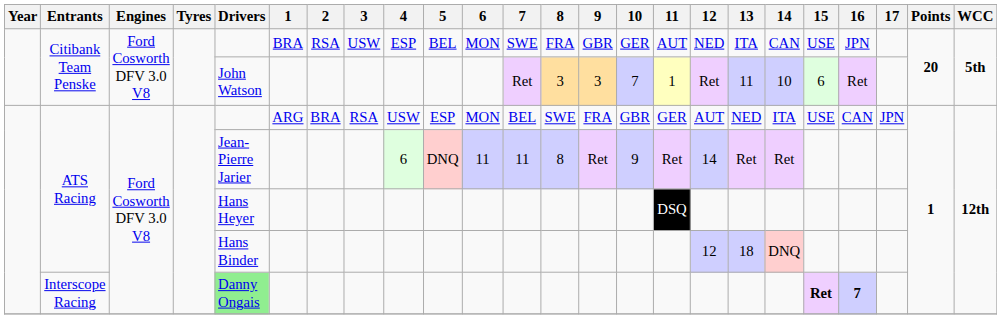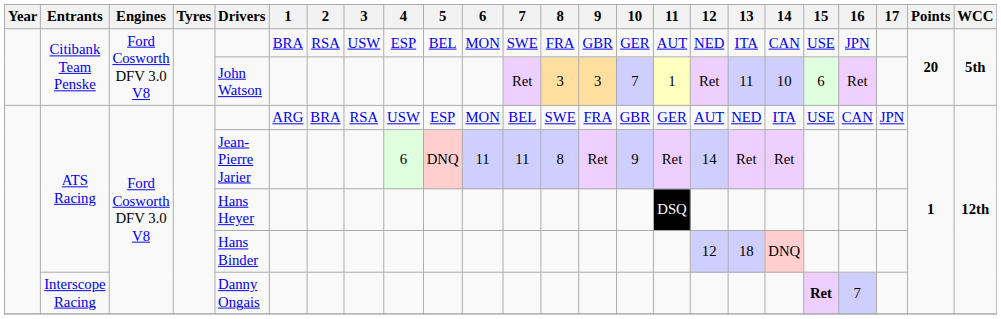(239, 293) lightgreen background -> (239, 293) no background
(857, 293) bold -> (857, 293) normal
